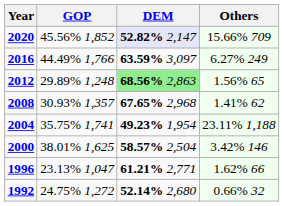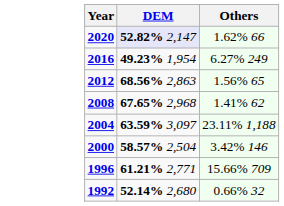- column: (77, 15)
(239, 37) 15.66% 709 -> (239, 37) 1.62% 66
(158, 59) 63.59% 3,097 -> (158, 59) 49.23% 1,954
(158, 81) lightgreen background -> (158, 81) no background
(158, 124) 49.23% 1,954 -> (158, 124) 63.59% 3,097
(239, 168) 1.62% 66 -> (239, 168) 15.66% 709
